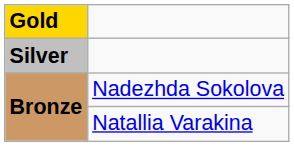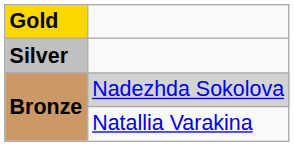(188, 89) no background -> (188, 89) lightgrey background
